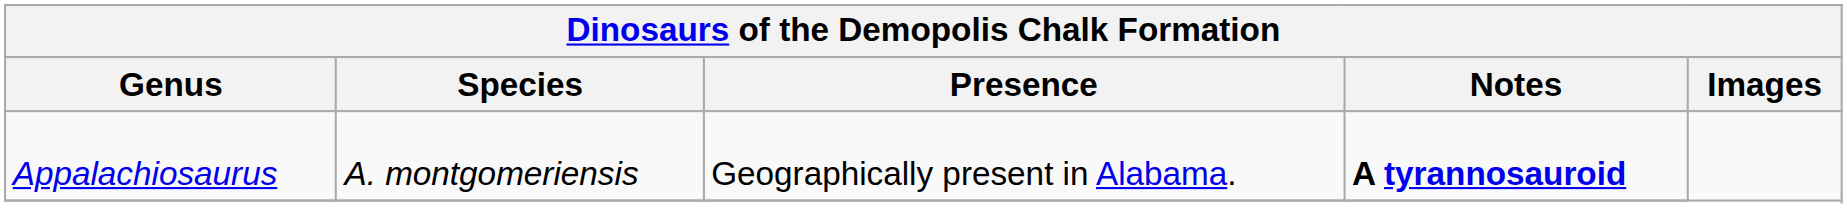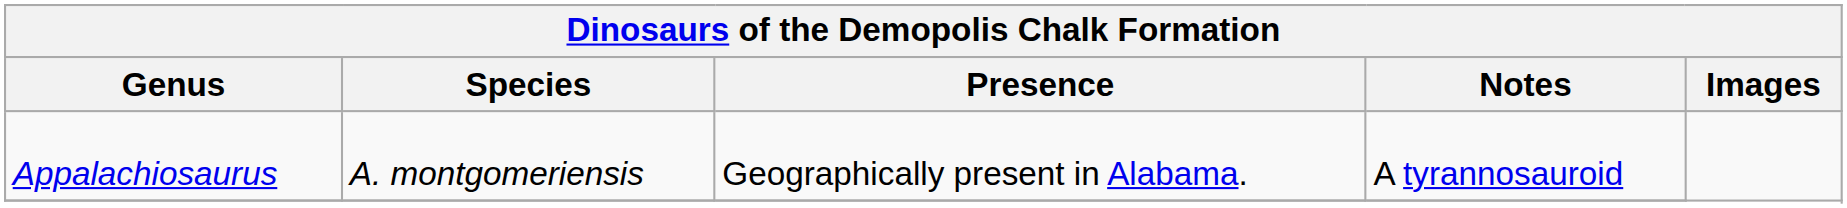(1489, 173) bold -> (1498, 173) normal
